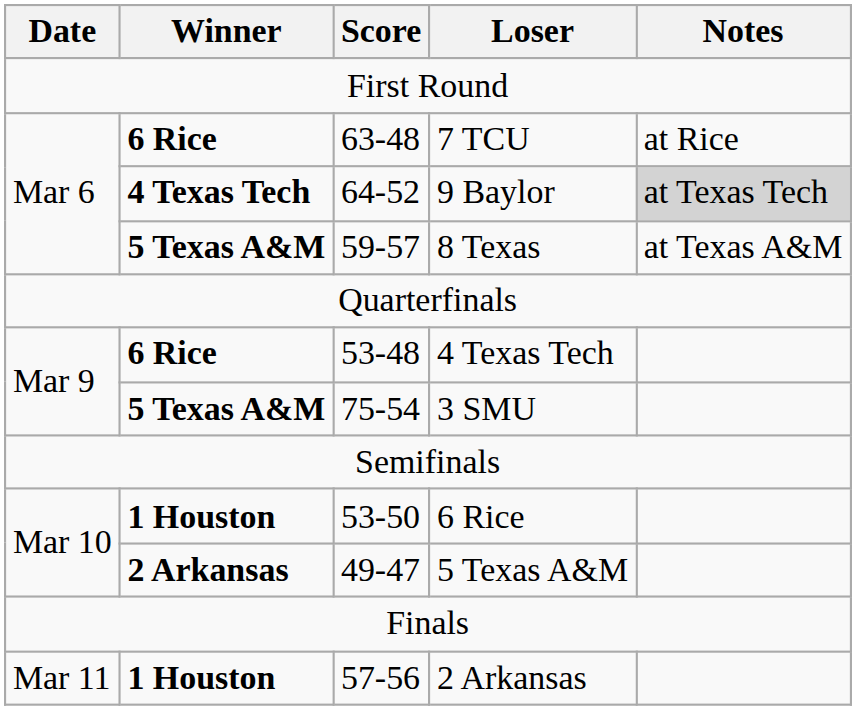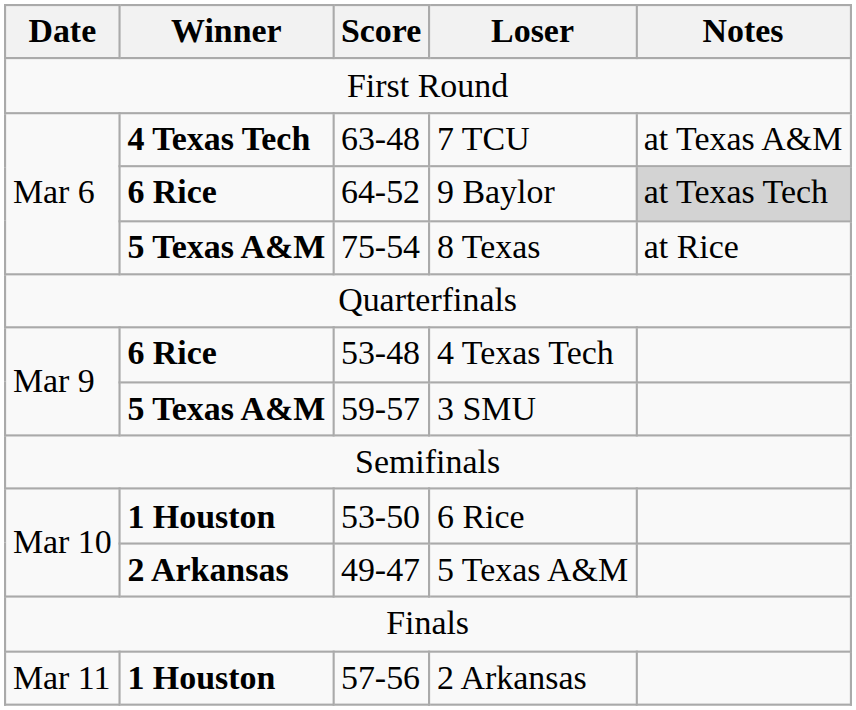(172, 138) 6 Rice -> (219, 138) 4 Texas Tech
(691, 138) at Rice -> (743, 138) at Texas A&M
(219, 192) 4 Texas Tech -> (172, 192) 6 Rice
(381, 246) 59-57 -> (381, 246) 75-54
(743, 246) at Texas A&M -> (691, 246) at Rice
(381, 407) 75-54 -> (381, 407) 59-57
